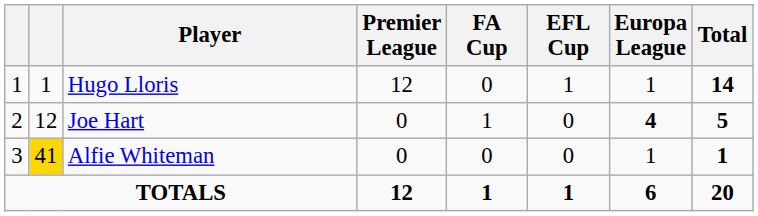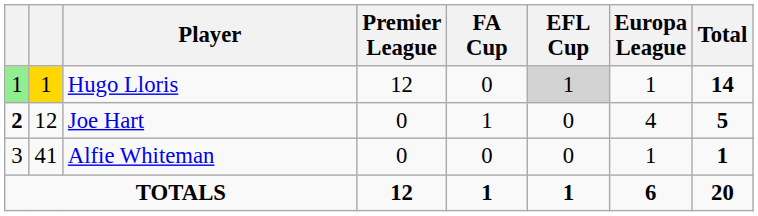(17, 84) no background -> (17, 84) lightgreen background
(46, 84) no background -> (46, 84) gold background
(568, 84) no background -> (568, 84) lightgrey background
(17, 120) normal -> (17, 120) bold
(651, 120) bold -> (651, 120) normal
(46, 156) gold background -> (46, 156) no background
